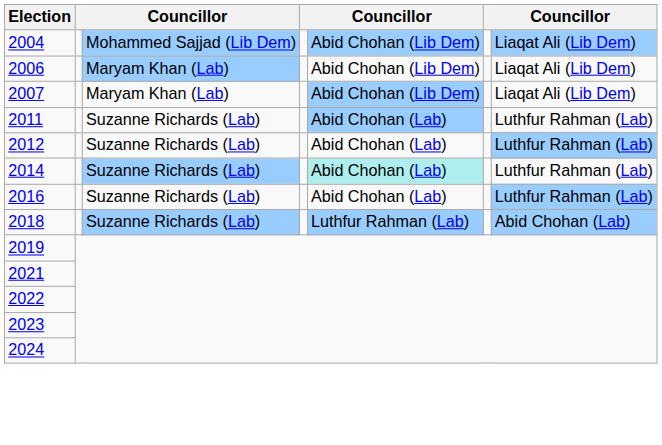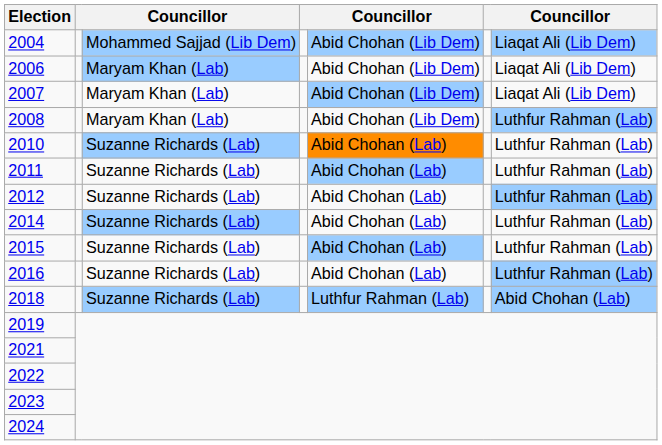+ row: (26, 119)
+ row: (26, 145)
(379, 171) paleturquoise background -> (379, 222) no background
+ row: (26, 247)
